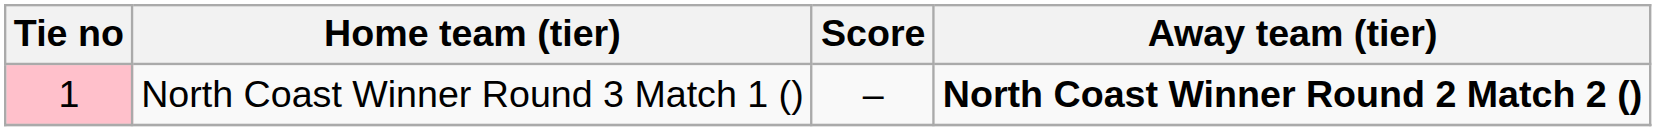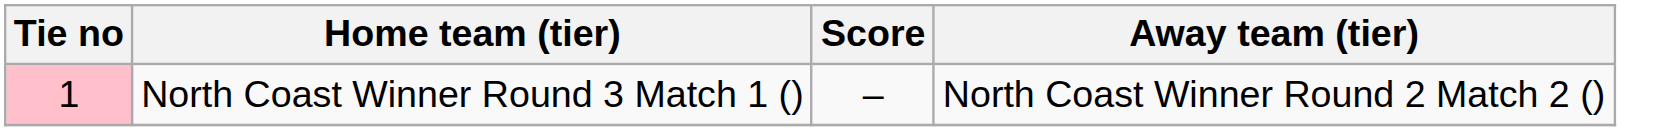(1293, 93) bold -> (1274, 93) normal
